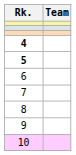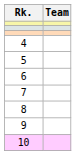(24, 43) bold -> (24, 43) normal
(24, 60) bold -> (24, 60) normal
